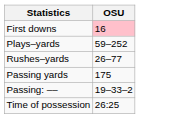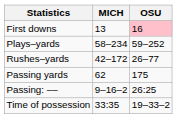+ column: (111, 12)
(114, 90) 19–33–2 -> (144, 90) 26:25
(107, 105) 26:25 -> (151, 105) 19–33–2
